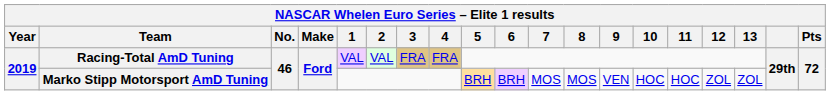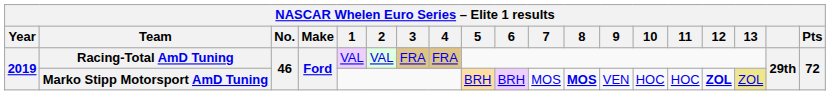(582, 79) normal -> (582, 79) bold
(718, 79) normal -> (719, 79) bold
(750, 79) no background -> (751, 79) khaki background
